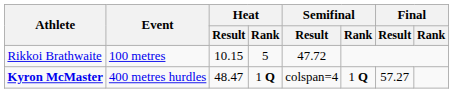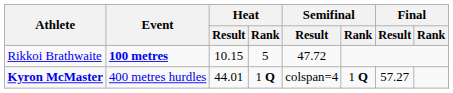(137, 56) normal -> (138, 56) bold
(229, 77) 48.47 -> (229, 77) 44.01
